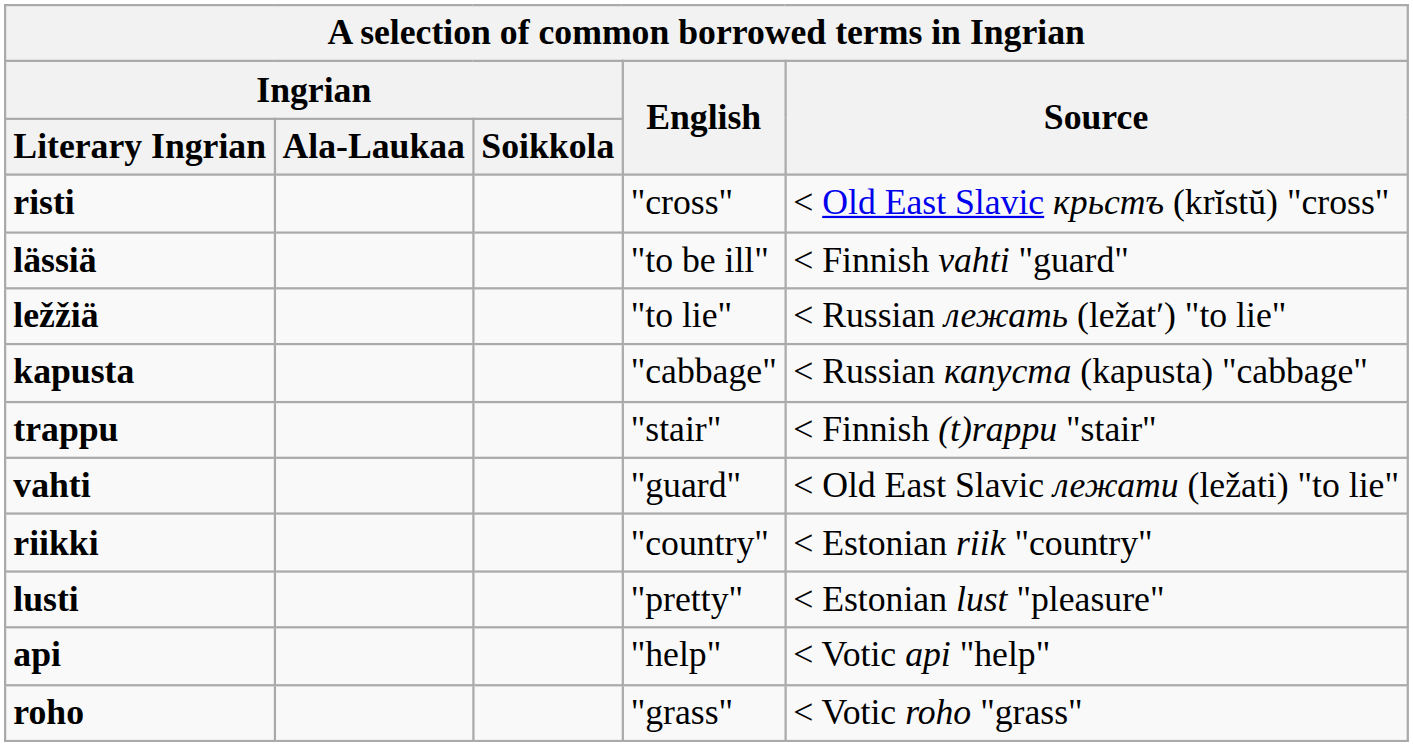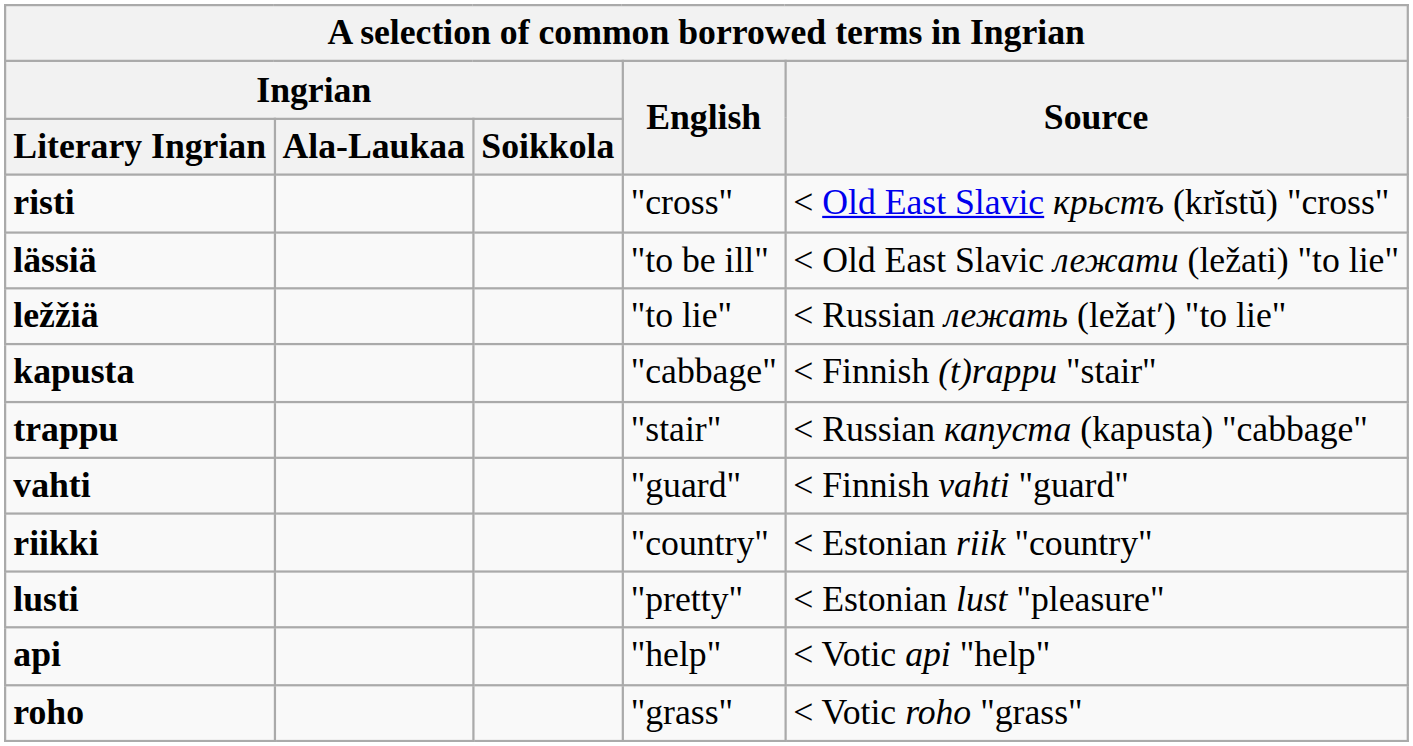(961, 259) < Finnish vahti "guard" -> (1096, 259) < Old East Slavic лежати (ležati) "to lie"
(1081, 372) < Russian капуста (kapusta) "cabbage" -> (975, 372) < Finnish (t)rappu "stair"
(975, 428) < Finnish (t)rappu "stair" -> (1081, 428) < Russian капуста (kapusta) "cabbage"
(1096, 485) < Old East Slavic лежати (ležati) "to lie" -> (961, 485) < Finnish vahti "guard"
